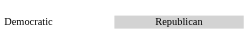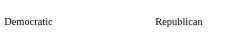(179, 22) lightgrey background -> (179, 22) no background
